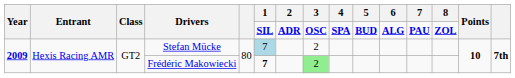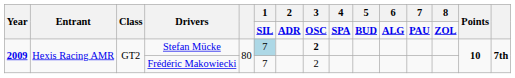(316, 47) normal -> (316, 47) bold
(265, 64) bold -> (265, 64) normal
(316, 64) lightgreen background -> (316, 64) no background
